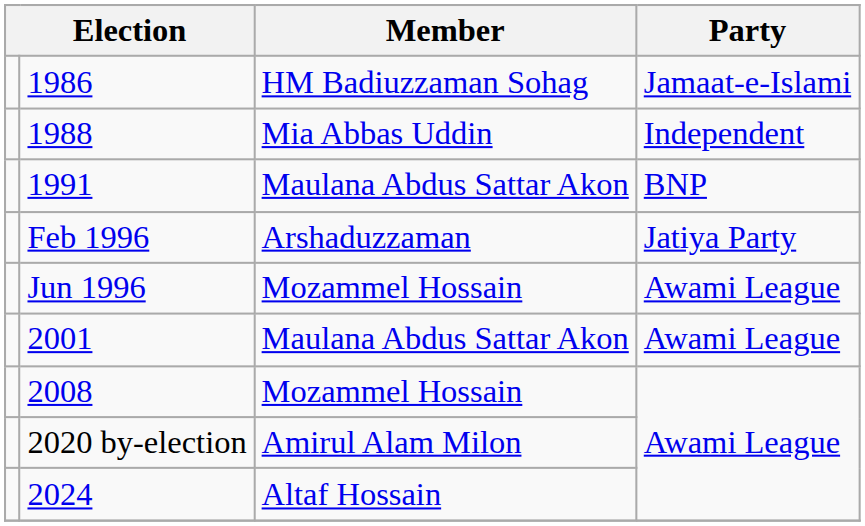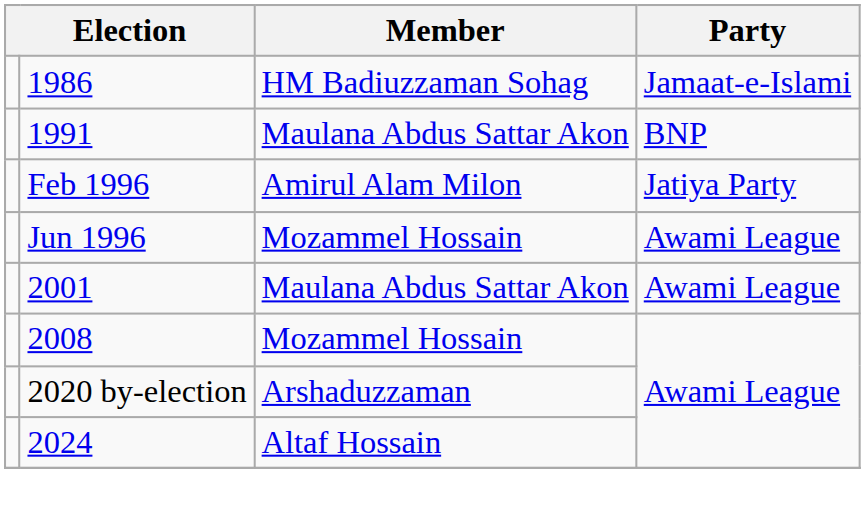- row: (60, 133)
(366, 236) Arshaduzzaman -> (392, 184) Amirul Alam Milon
(392, 442) Amirul Alam Milon -> (366, 390) Arshaduzzaman
